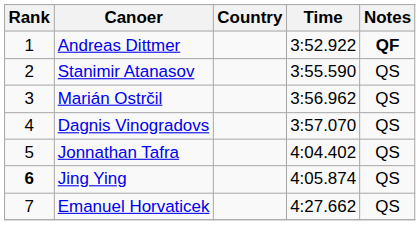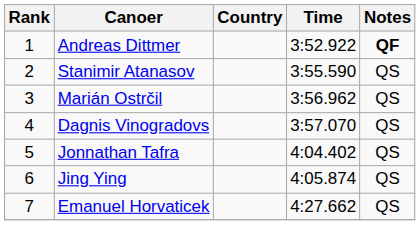(29, 179) bold -> (29, 179) normal
